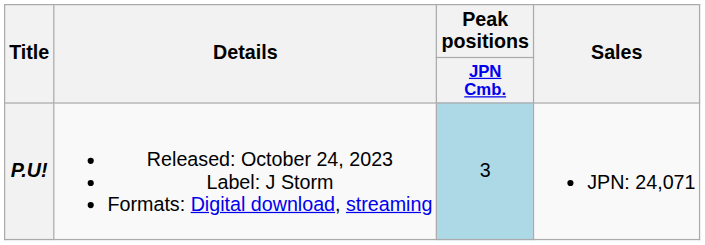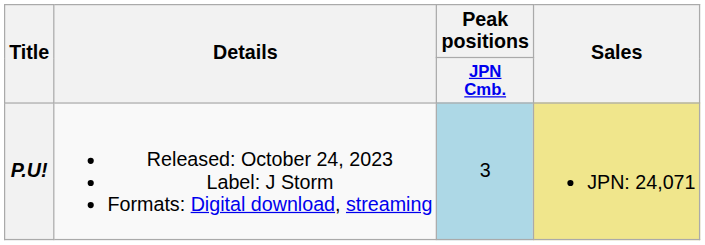(617, 182) no background -> (617, 182) khaki background
